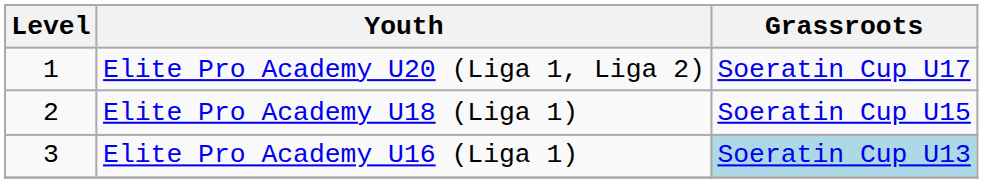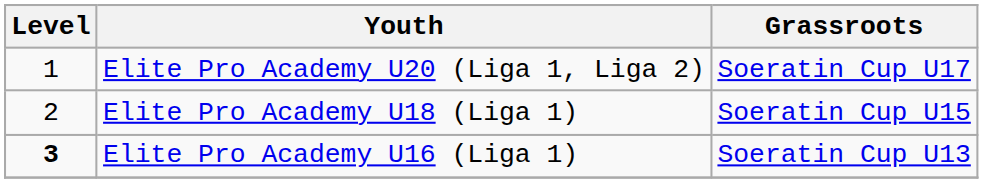(51, 156) normal -> (51, 156) bold
(844, 156) lightblue background -> (844, 156) no background
